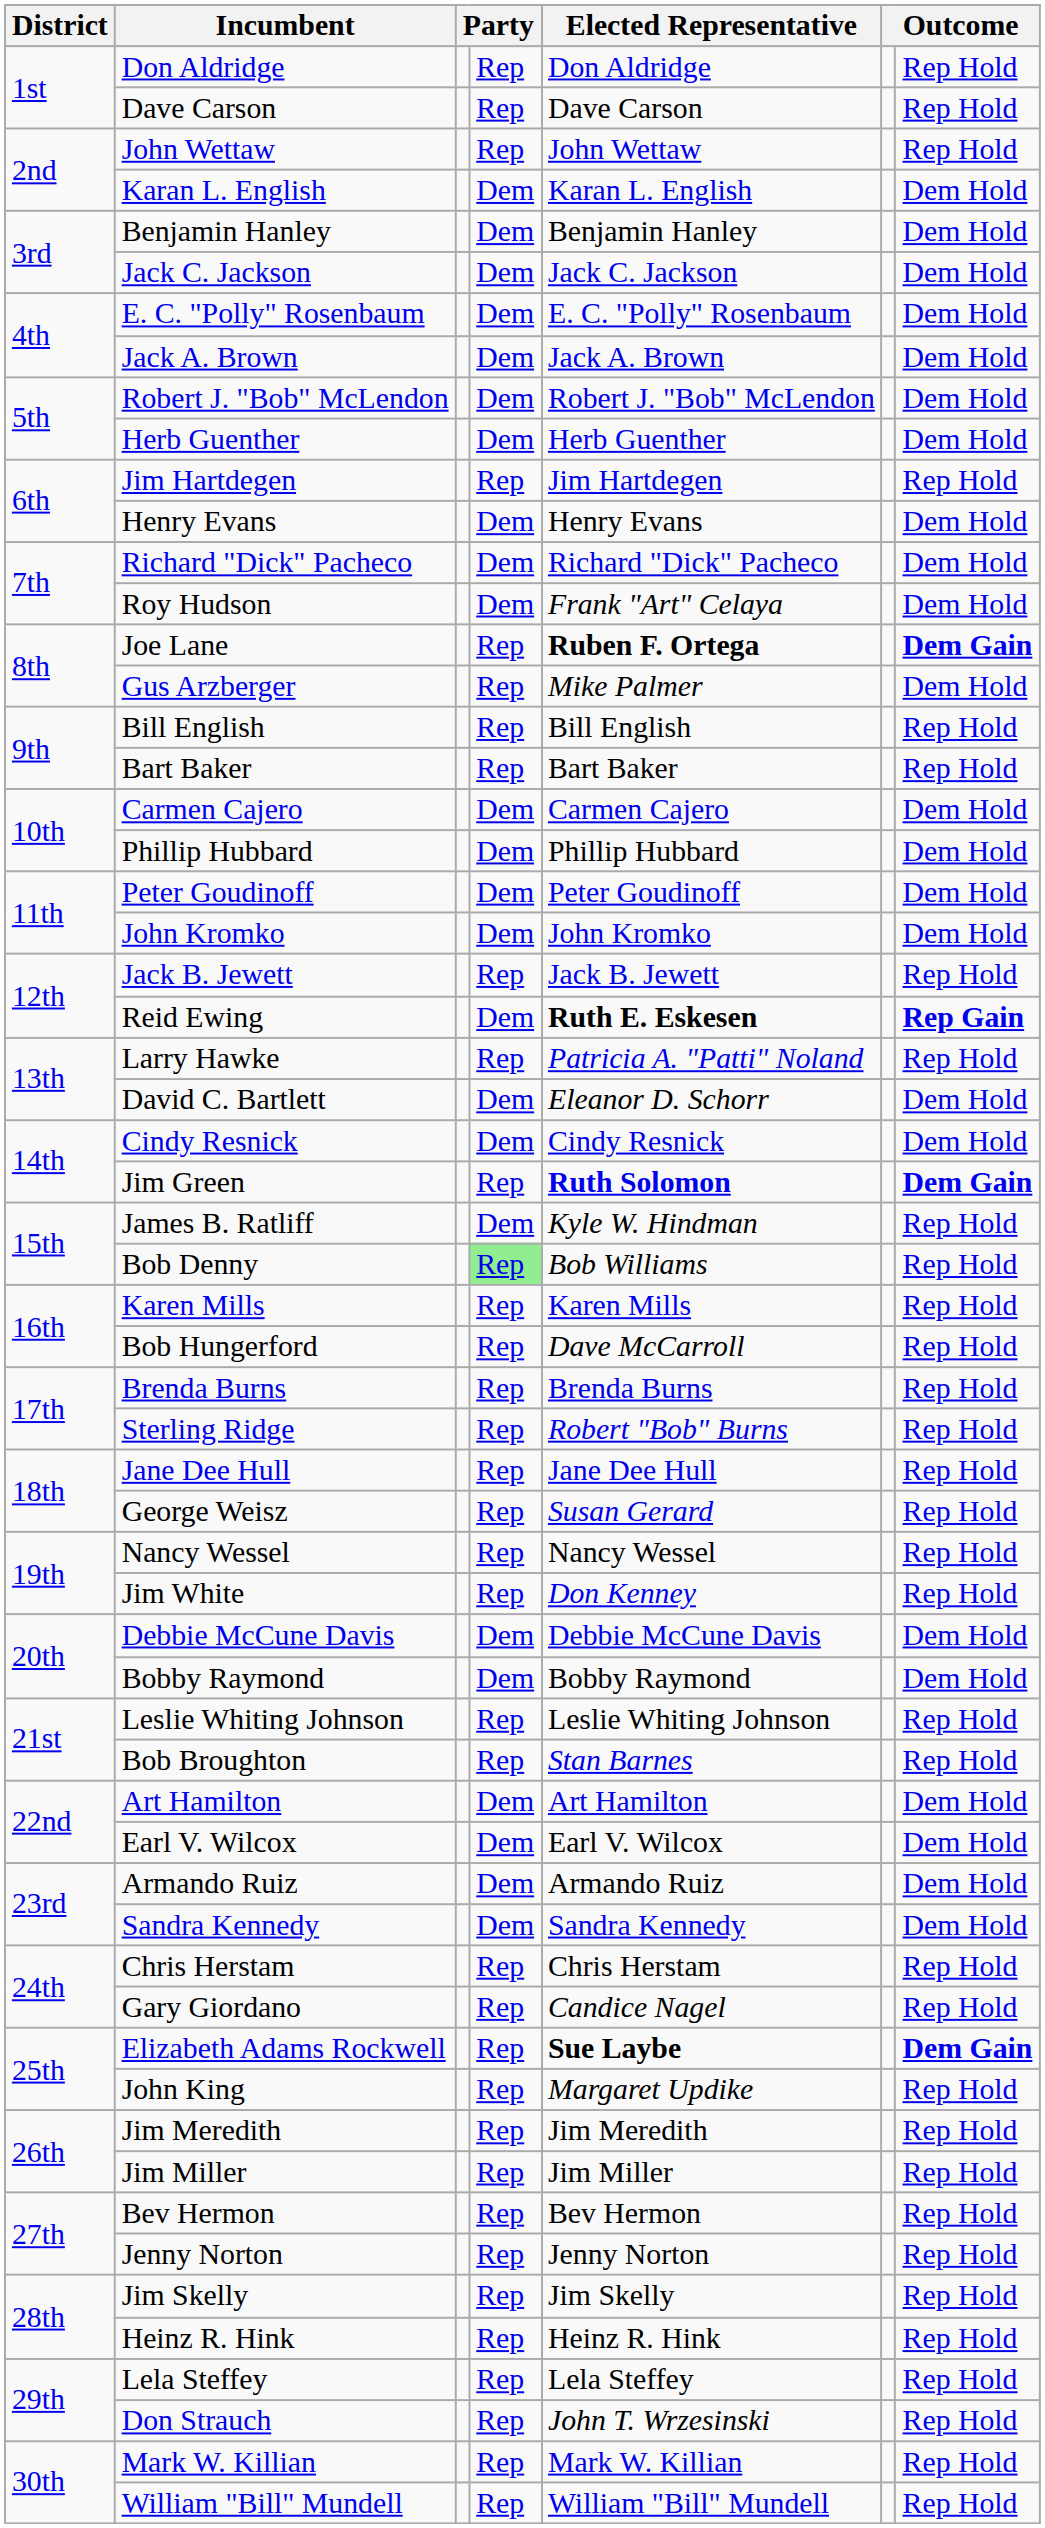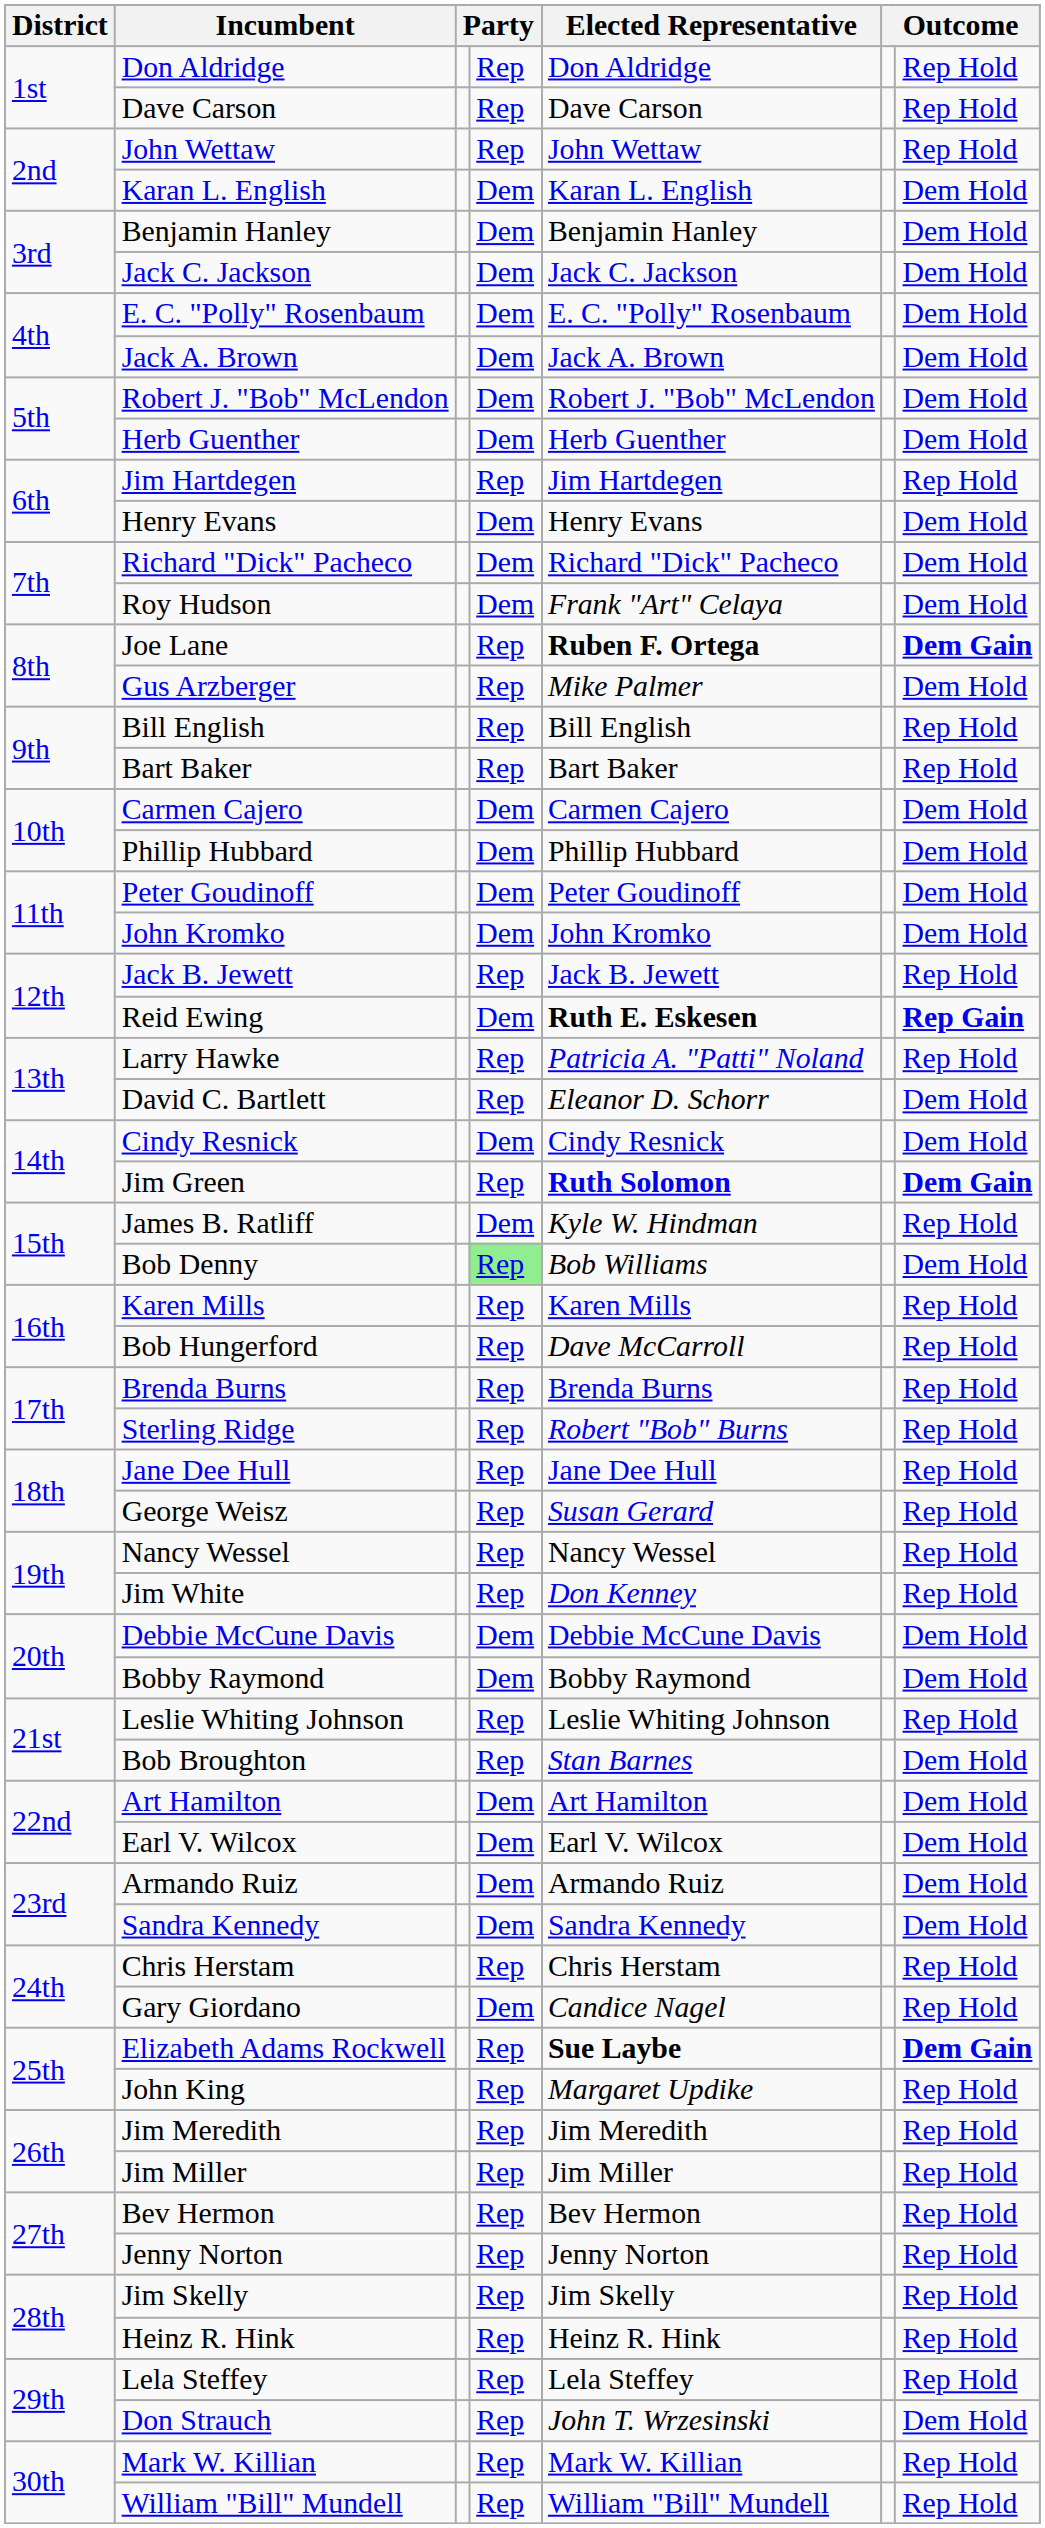(505, 1098) Dem -> (500, 1098) Rep
(960, 1263) Rep Hold -> (965, 1263) Dem Hold
(960, 1759) Rep Hold -> (965, 1759) Dem Hold
(500, 2006) Rep -> (505, 2006) Dem
(960, 2419) Rep Hold -> (965, 2419) Dem Hold
